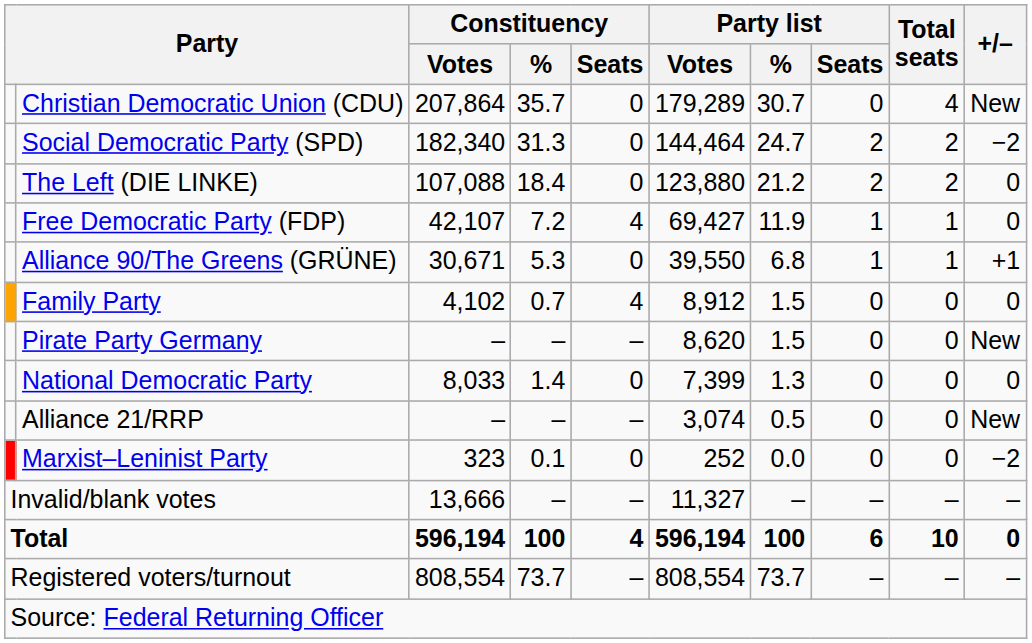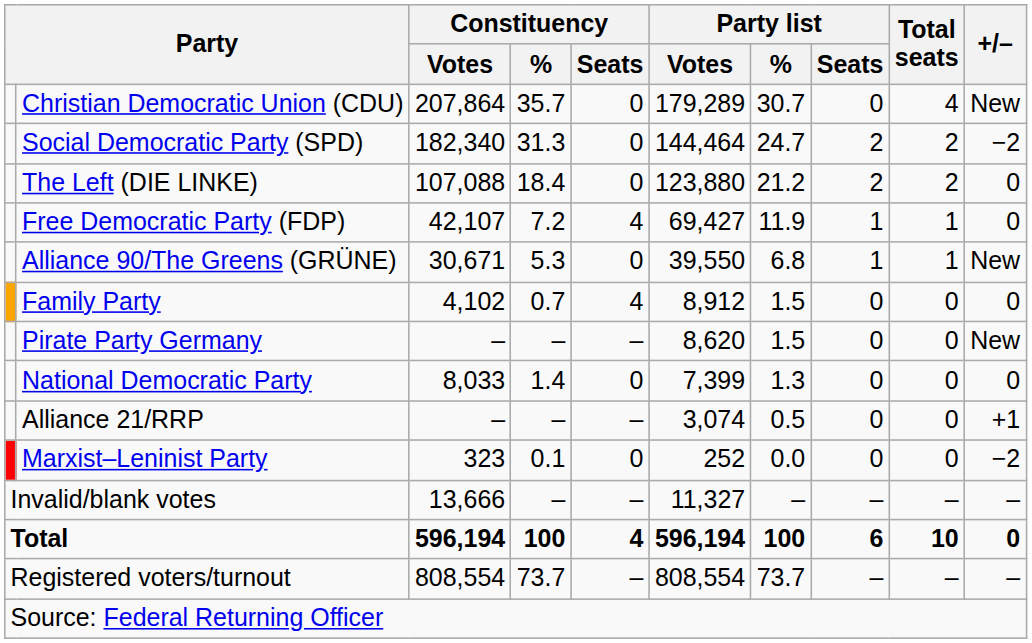(1006, 261) +1 -> (995, 261) New
(995, 420) New -> (1006, 420) +1
